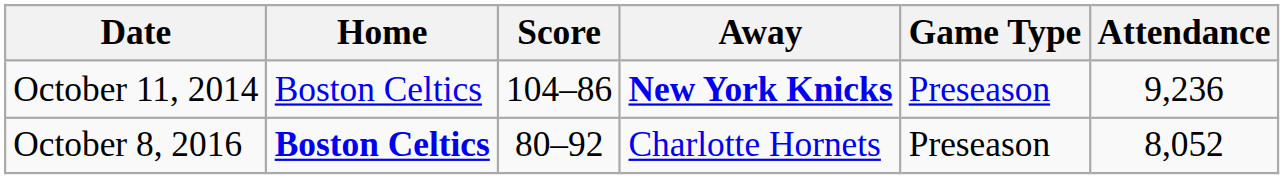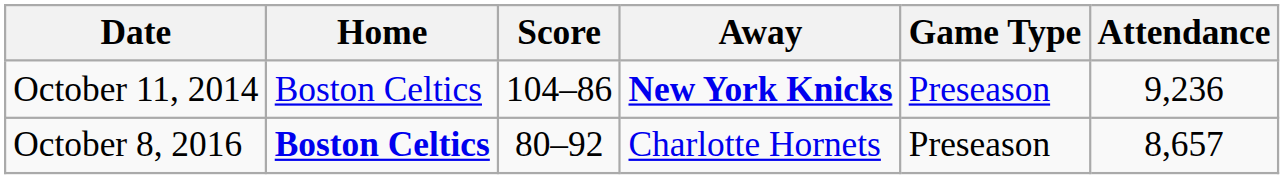(1184, 144) 8,052 -> (1184, 144) 8,657
